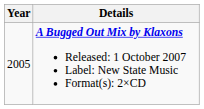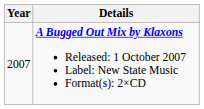(19, 63) 2005 -> (19, 63) 2007
